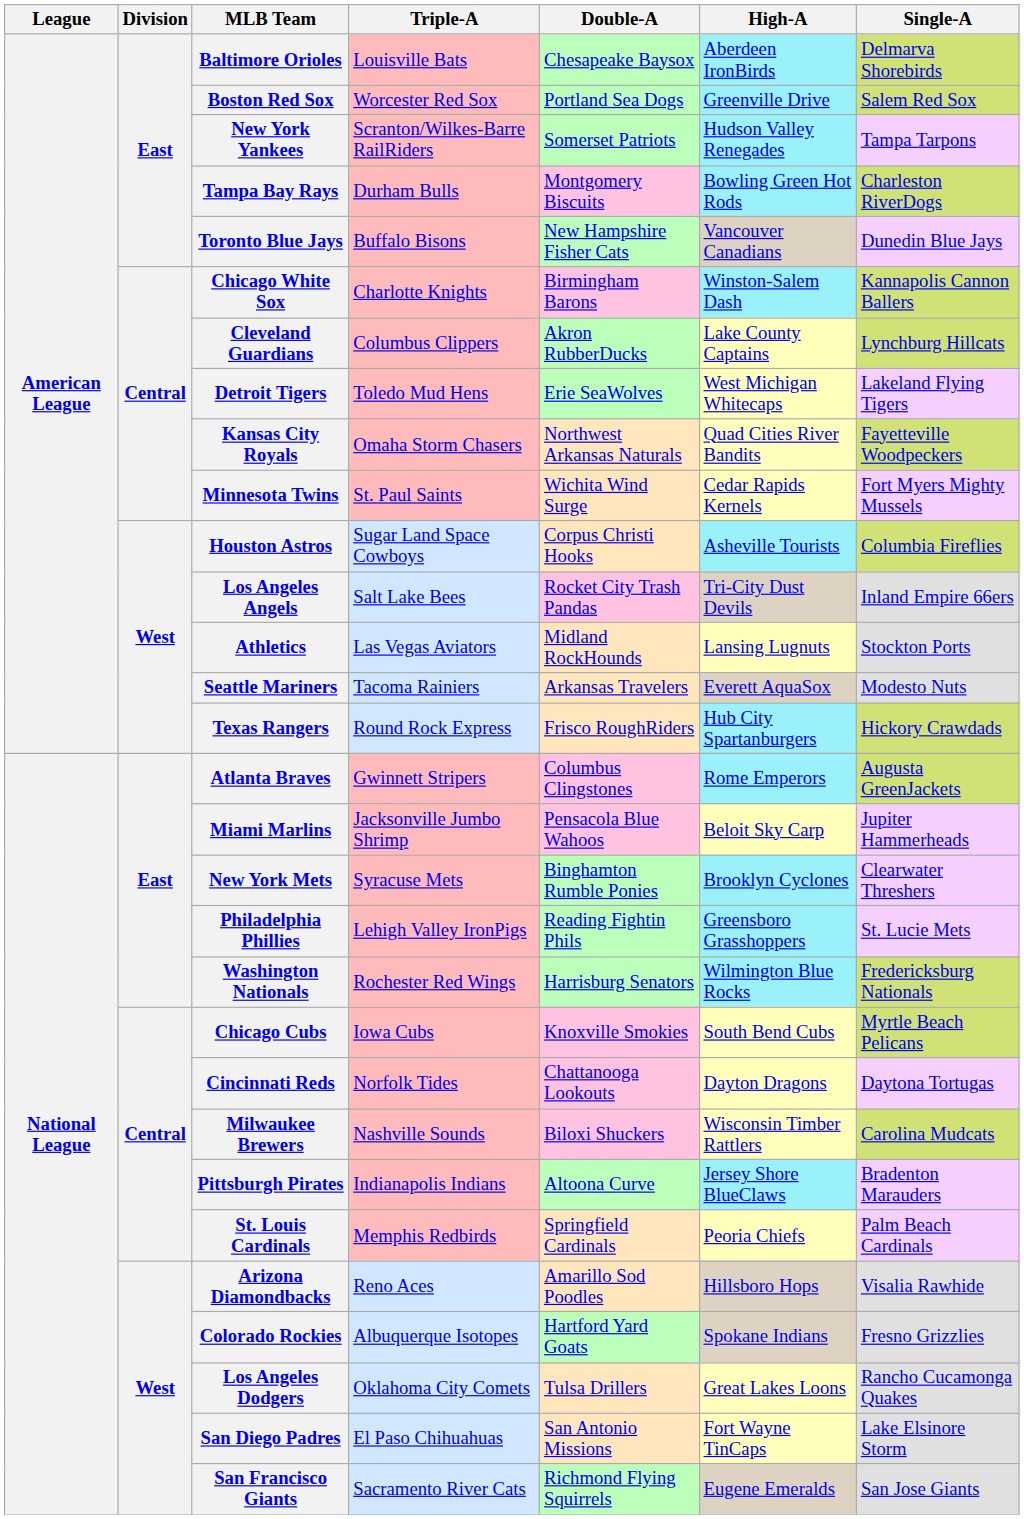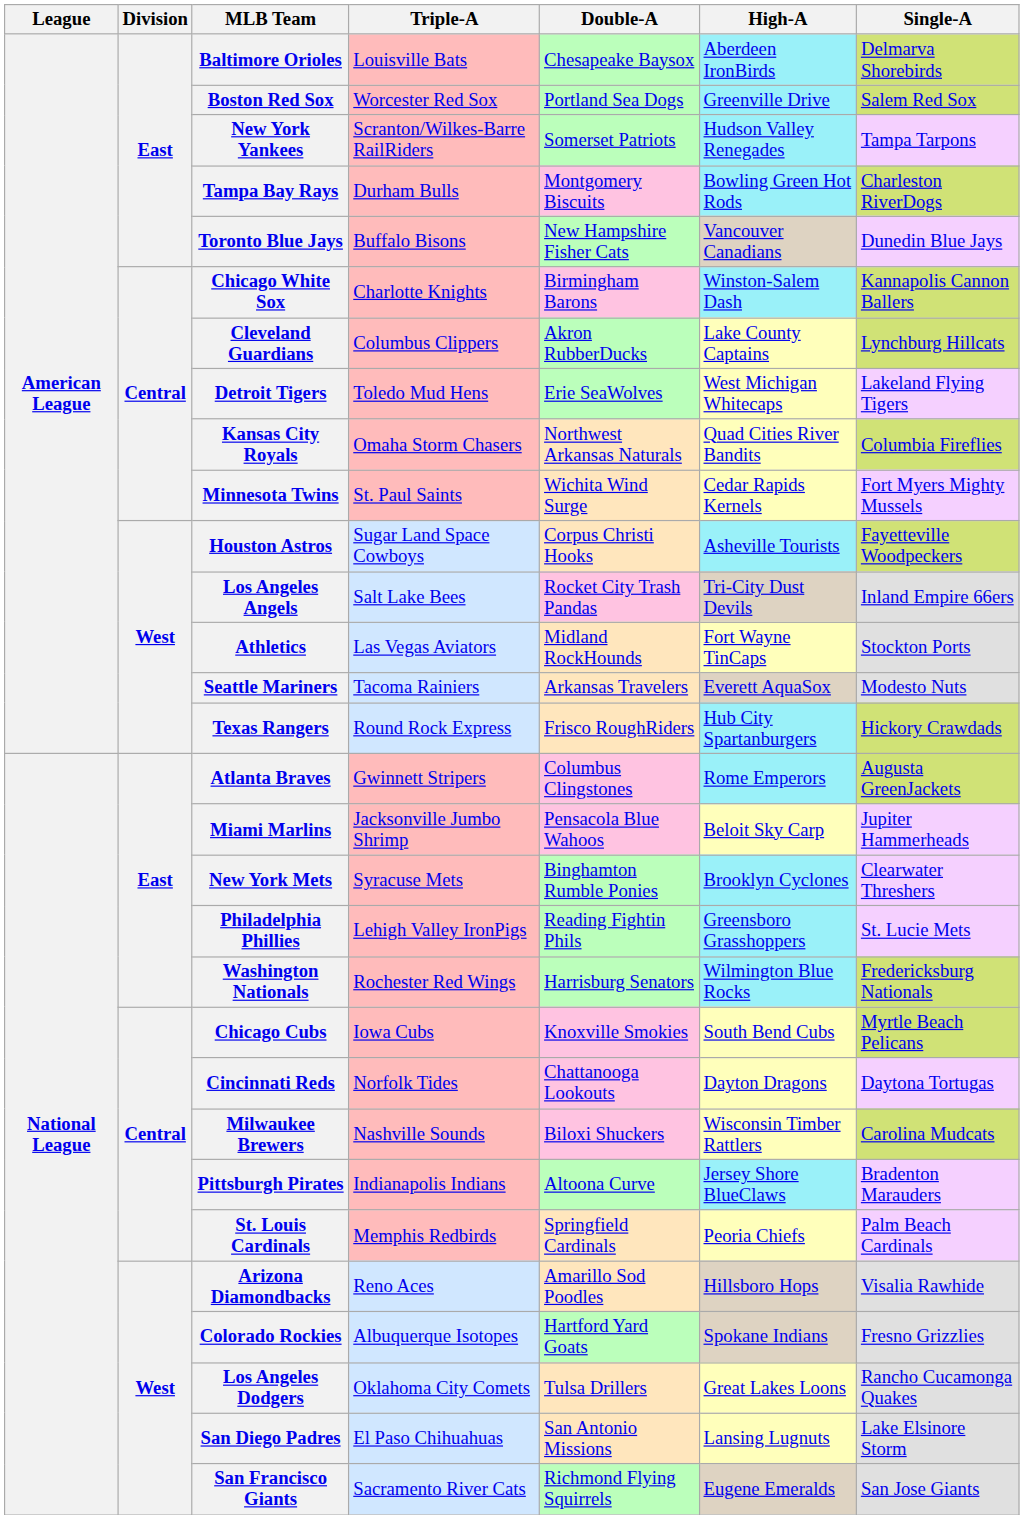(912, 444) Fayetteville Woodpeckers -> (931, 444) Columbia Fireflies
(931, 545) Columbia Fireflies -> (912, 545) Fayetteville Woodpeckers
(767, 647) Lansing Lugnuts -> (747, 647) Fort Wayne TinCaps
(747, 1438) Fort Wayne TinCaps -> (767, 1438) Lansing Lugnuts
